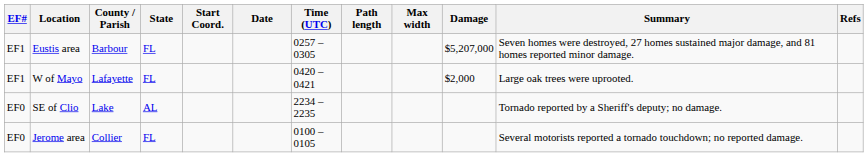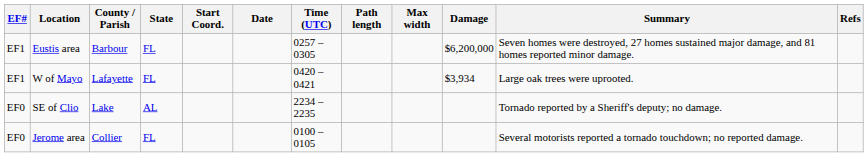(469, 48) $5,207,000 -> (469, 48) $6,200,000
(460, 78) $2,000 -> (460, 78) $3,934
